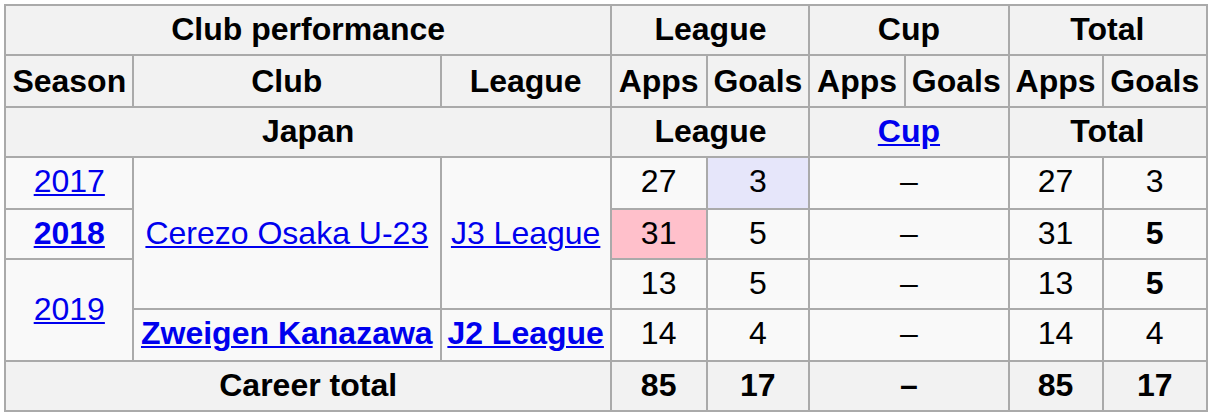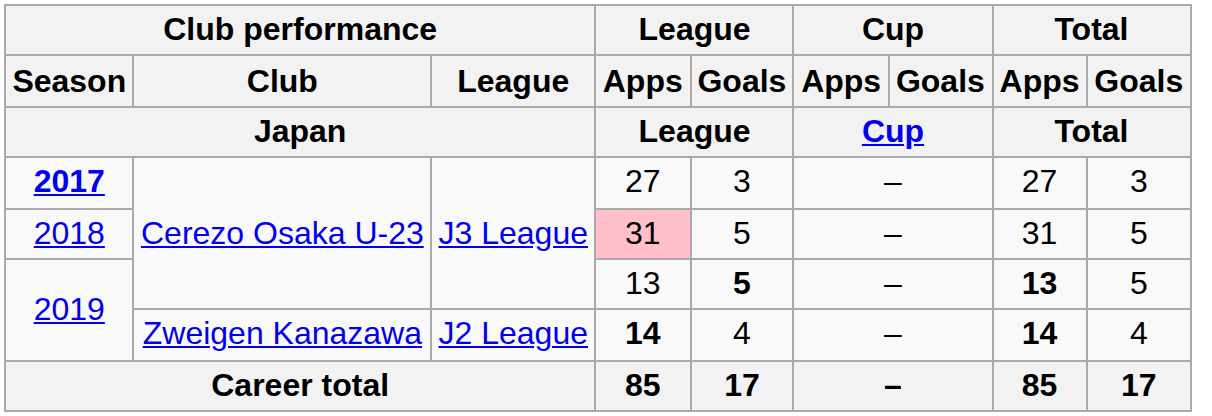(69, 182) normal -> (69, 182) bold
(758, 182) lavender background -> (742, 182) no background
(69, 232) bold -> (69, 232) normal
(1155, 232) bold -> (1139, 232) normal
(758, 283) normal -> (742, 283) bold
(1056, 283) normal -> (1040, 283) bold
(1155, 283) bold -> (1139, 283) normal
(287, 334) bold -> (282, 334) normal
(526, 334) bold -> (513, 334) normal
(659, 334) normal -> (643, 334) bold
(1056, 334) normal -> (1040, 334) bold
